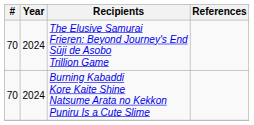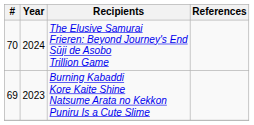(12, 95) 70 -> (12, 95) 69
(34, 95) 2024 -> (34, 95) 2023
